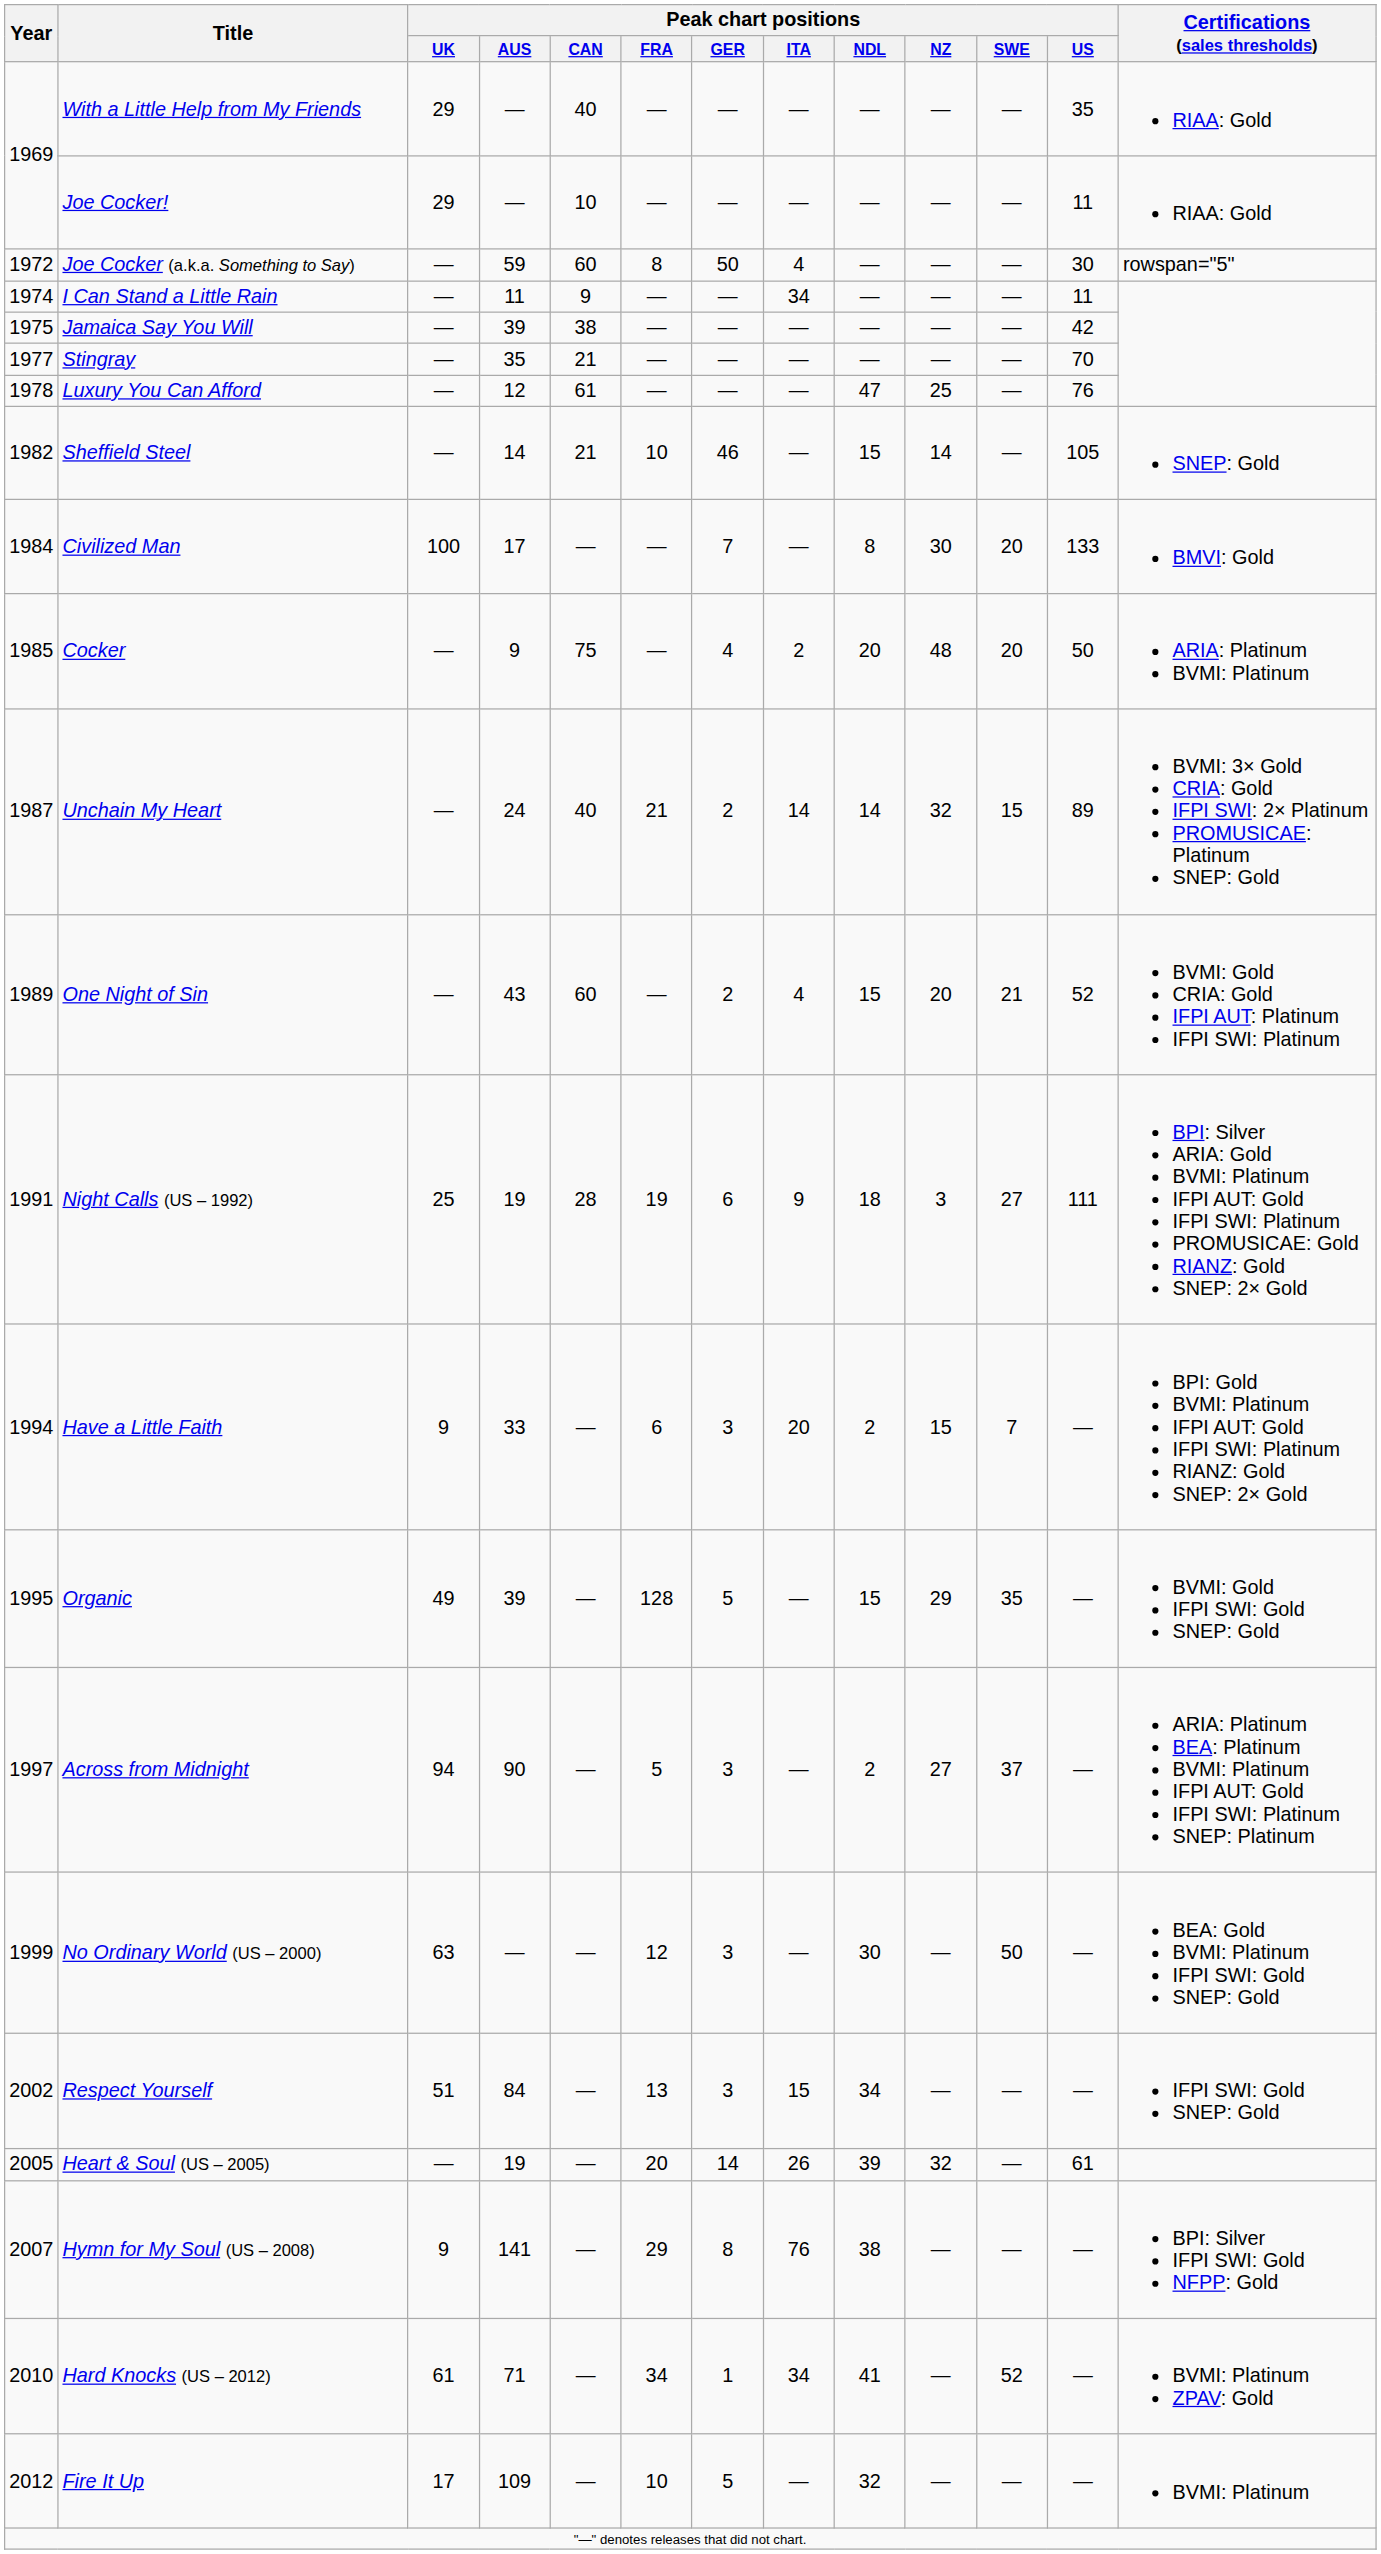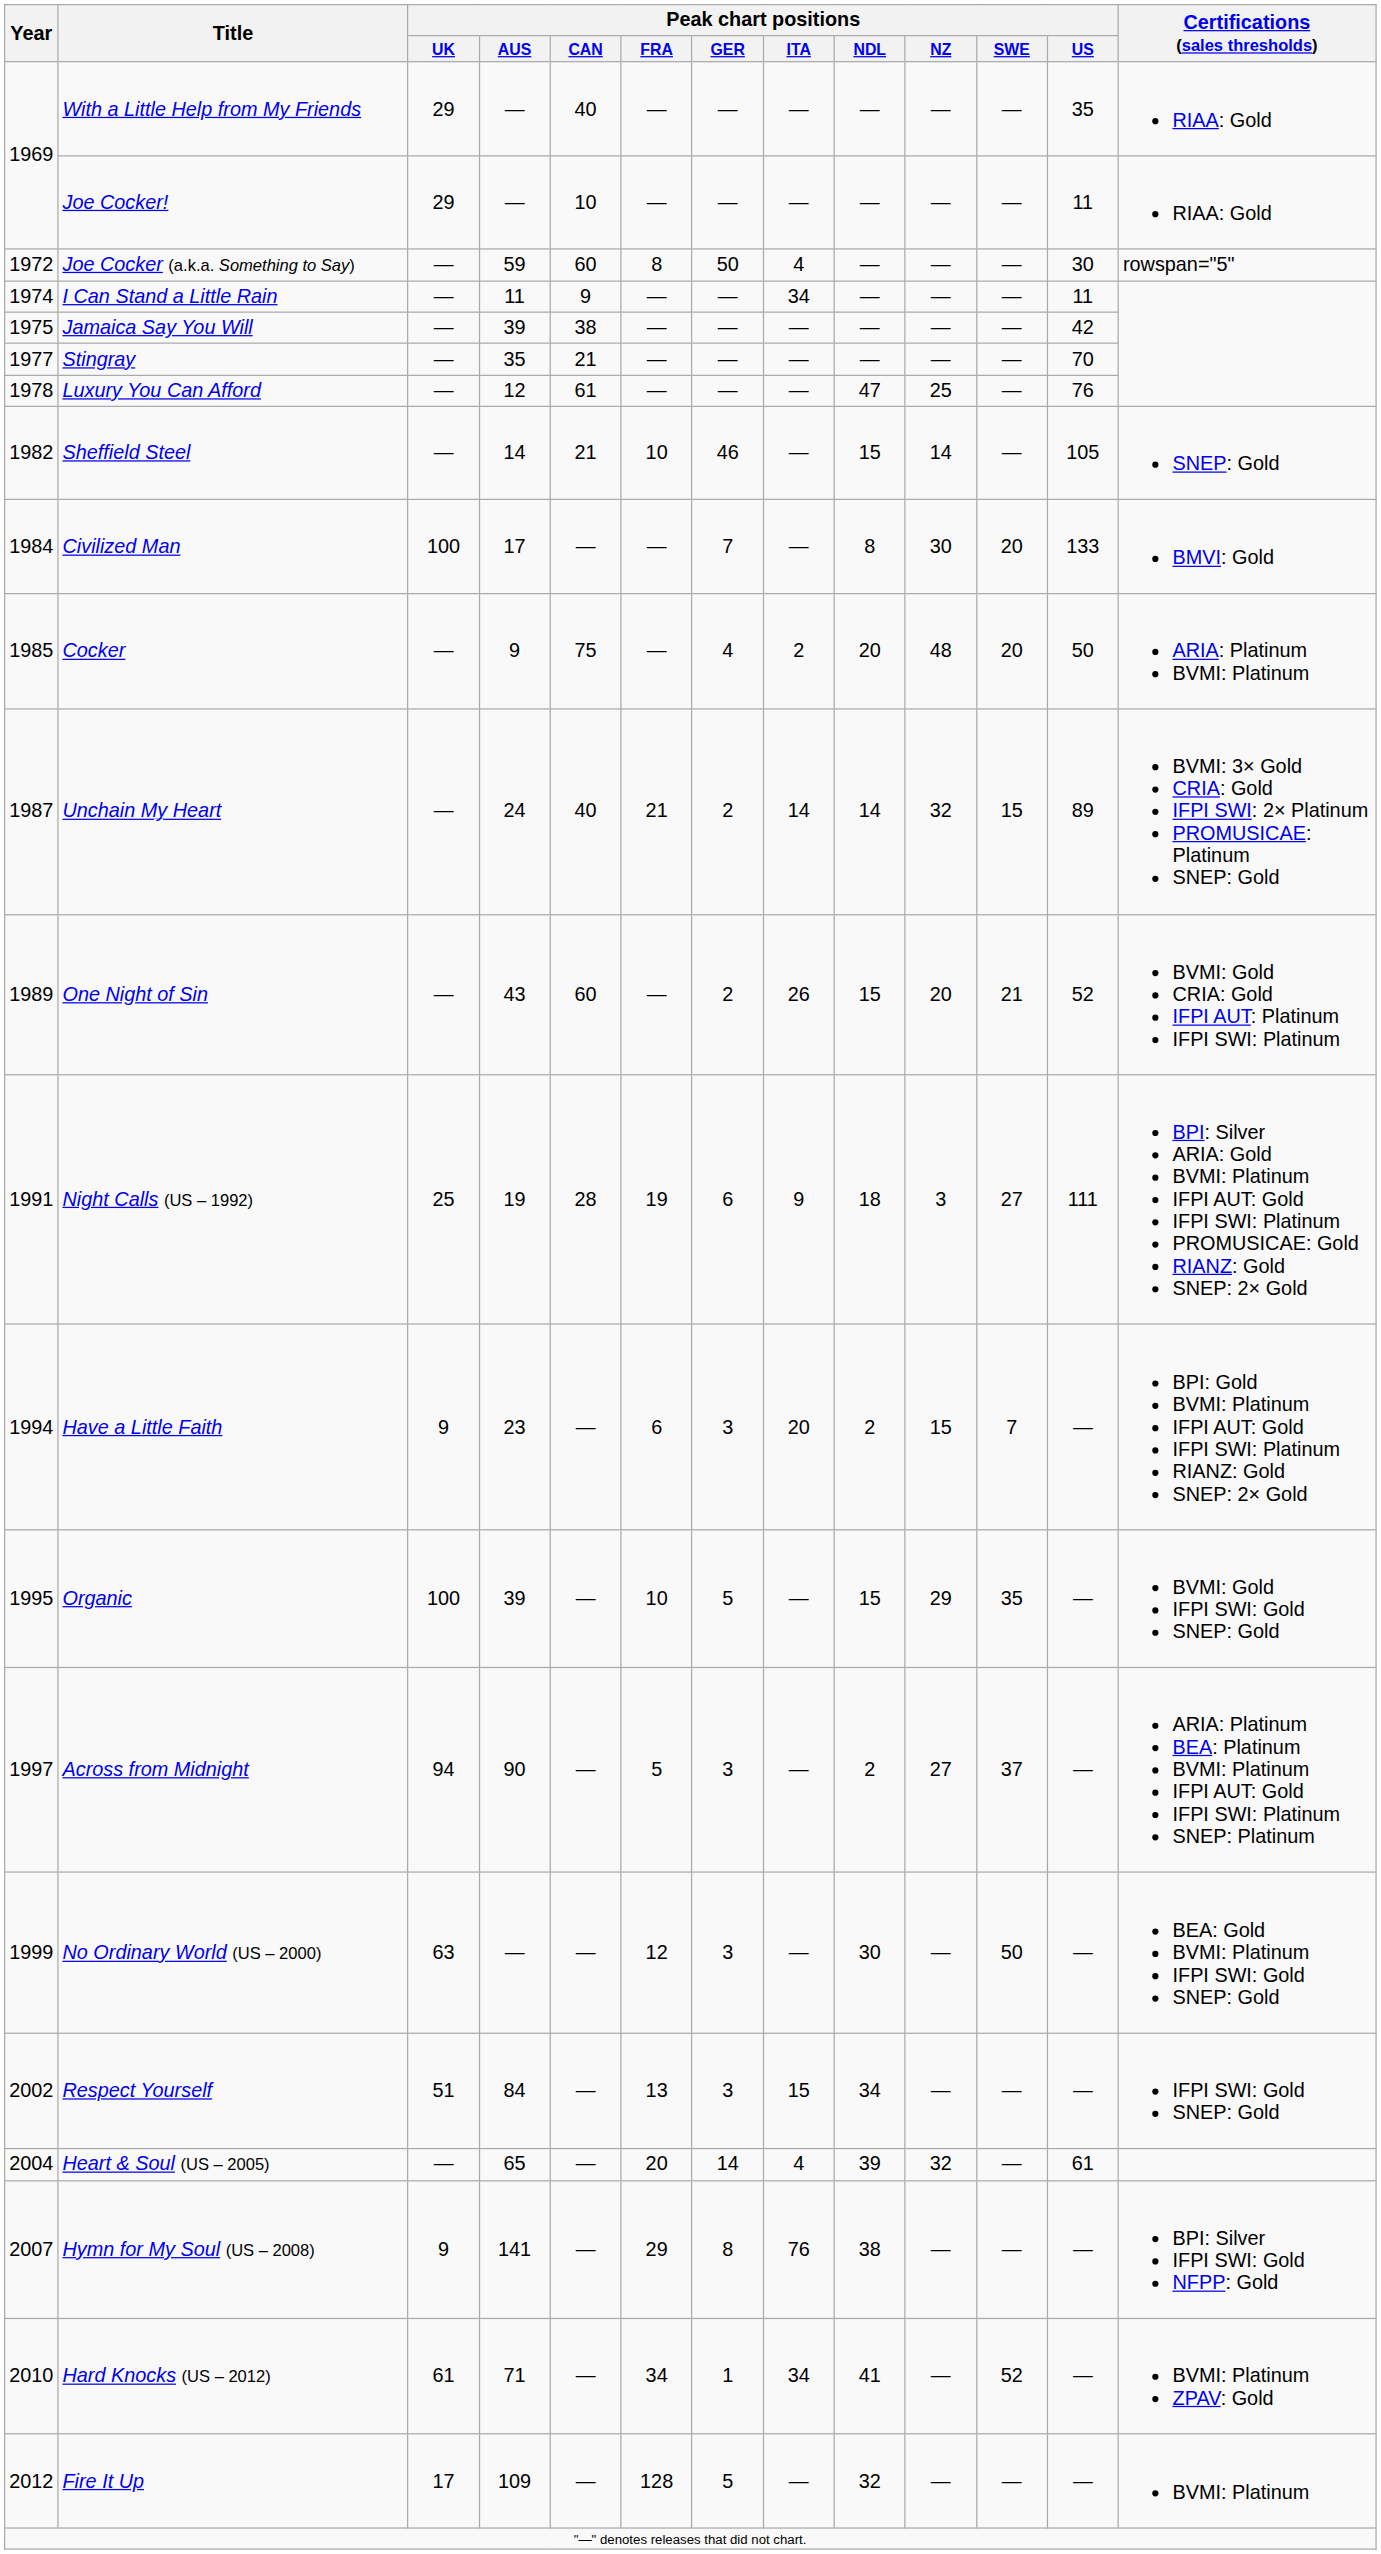(799, 994) 4 -> (799, 994) 26
(515, 1426) 33 -> (515, 1426) 23
(444, 1598) 49 -> (444, 1598) 100
(657, 1598) 128 -> (657, 1598) 10
(31, 2164) 2005 -> (31, 2164) 2004
(515, 2164) 19 -> (515, 2164) 65
(799, 2164) 26 -> (799, 2164) 4
(657, 2480) 10 -> (657, 2480) 128
